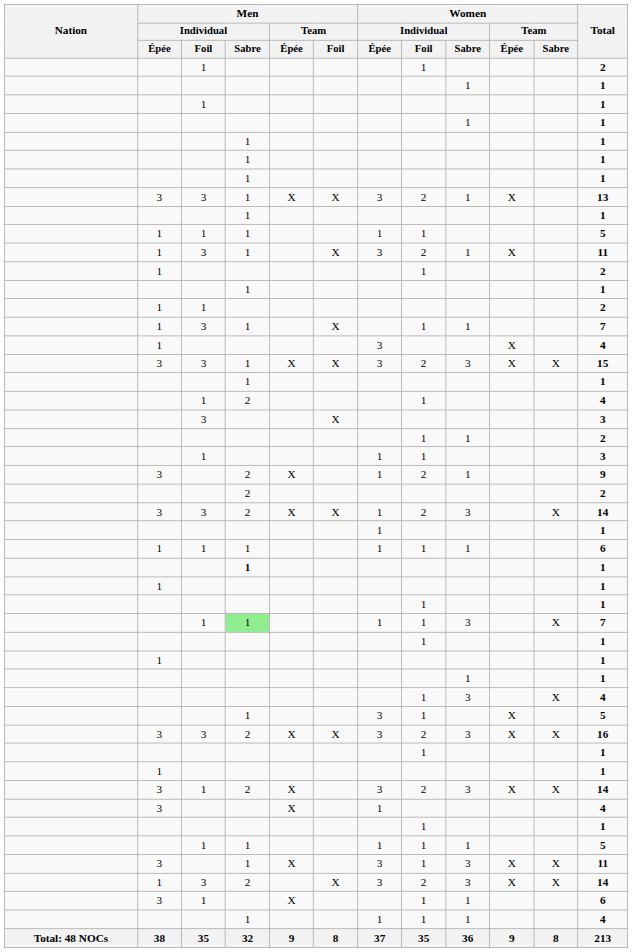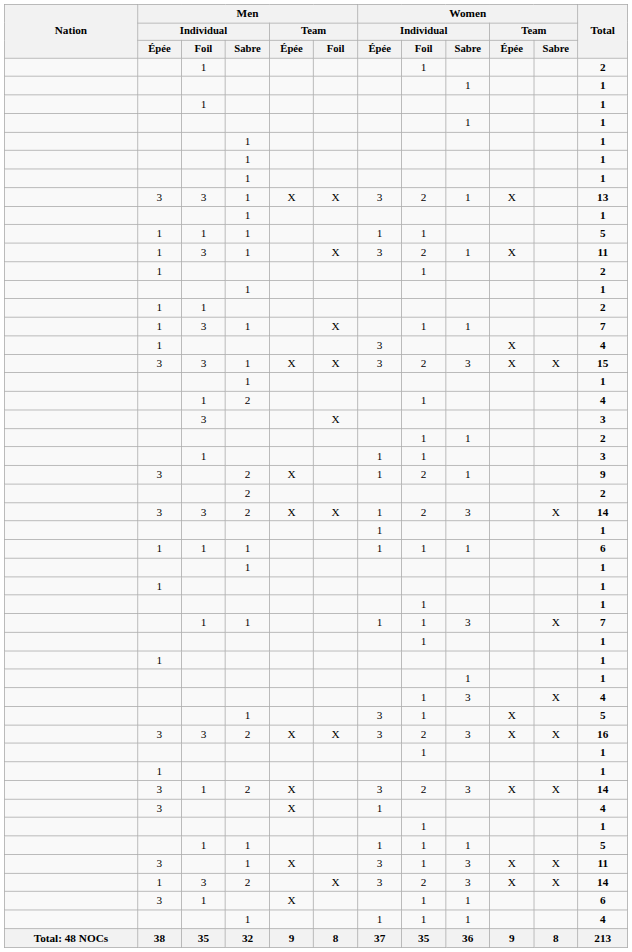(248, 567) bold -> (248, 567) normal
(248, 623) lightgreen background -> (248, 623) no background
